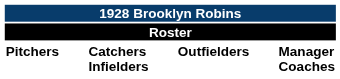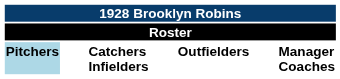(32, 51) no background -> (32, 51) lightblue background
